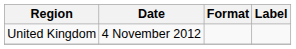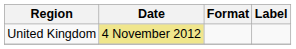(151, 34) no background -> (151, 34) khaki background
